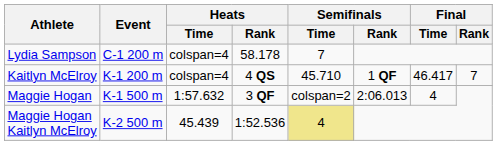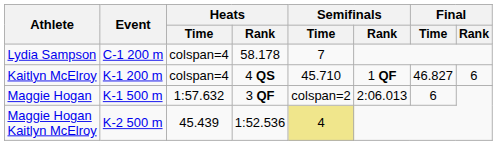(433, 75) 46.417 -> (433, 75) 46.827
(474, 75) 7 -> (474, 75) 6
(433, 96) 4 -> (433, 96) 6
